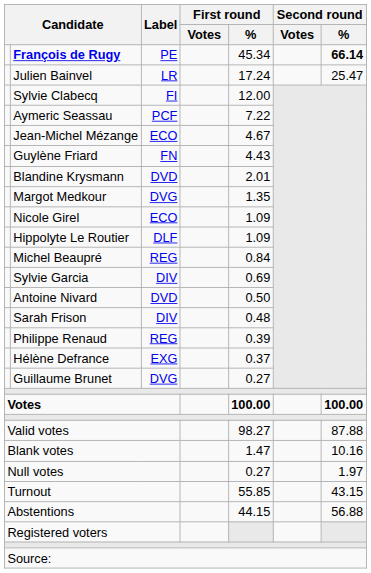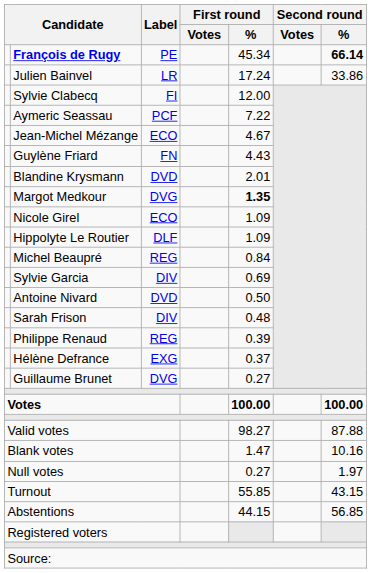(347, 75) 25.47 -> (347, 75) 33.86
(258, 197) normal -> (258, 197) bold
(347, 512) 56.88 -> (347, 512) 56.85
